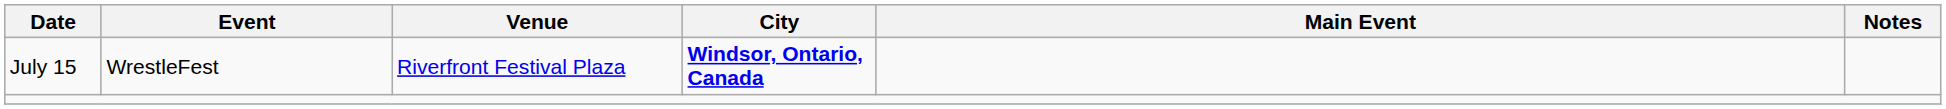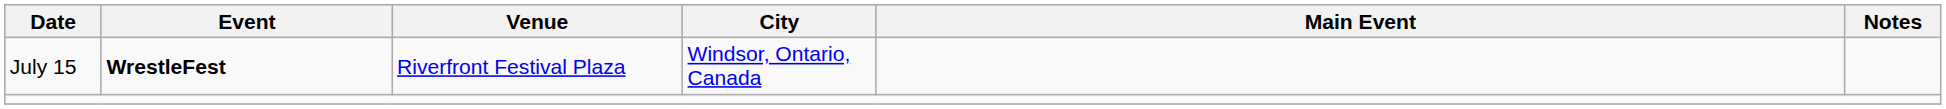(163, 66) normal -> (166, 66) bold
(775, 66) bold -> (769, 66) normal
